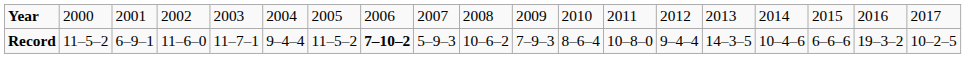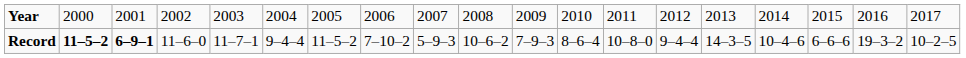(86, 41) normal -> (85, 41) bold
(135, 41) normal -> (134, 41) bold
(387, 41) bold -> (387, 41) normal
